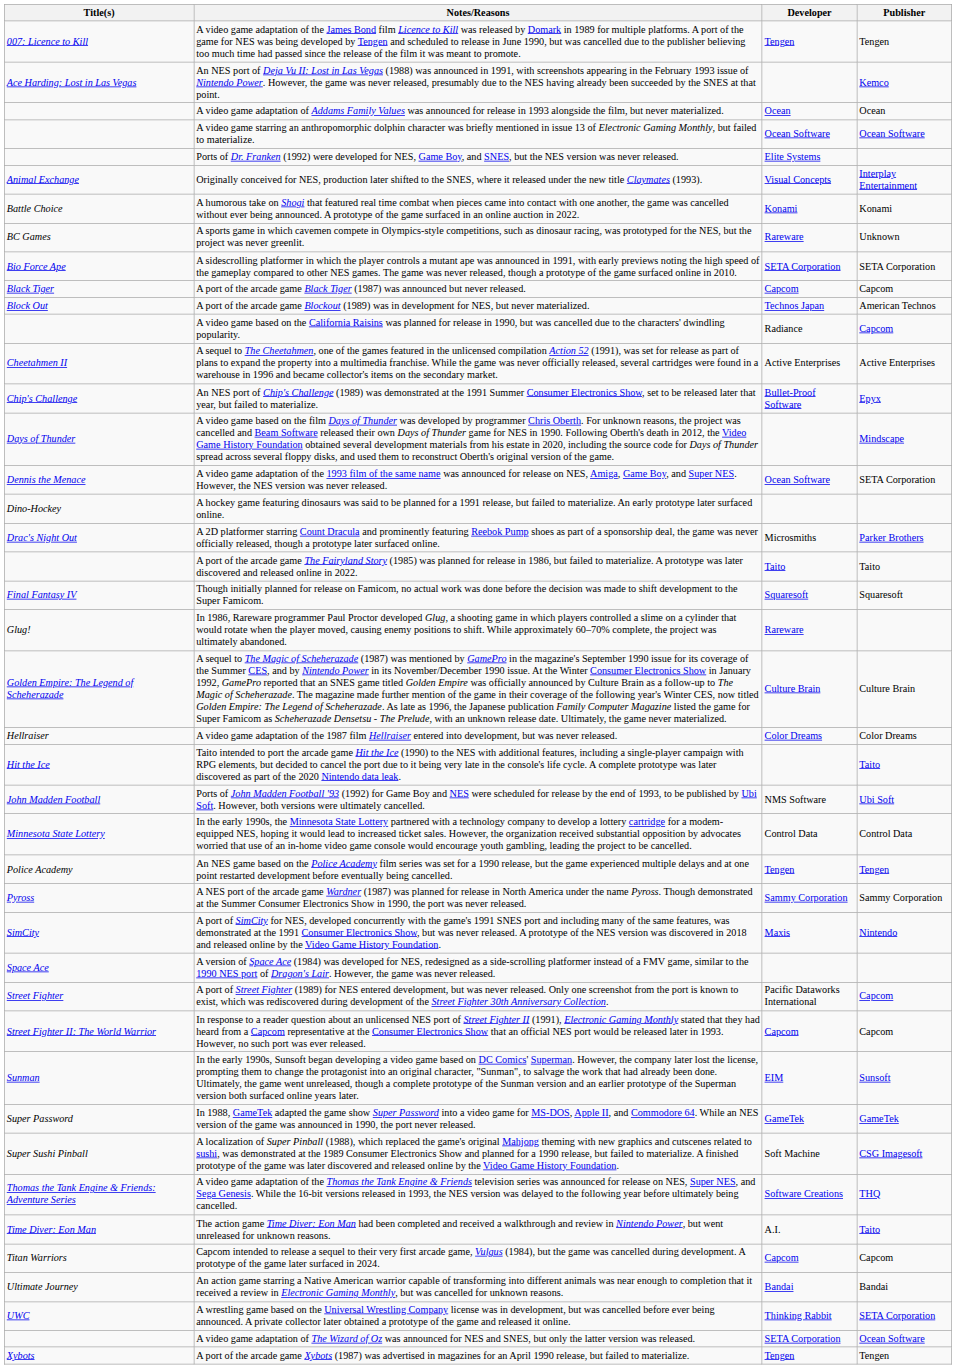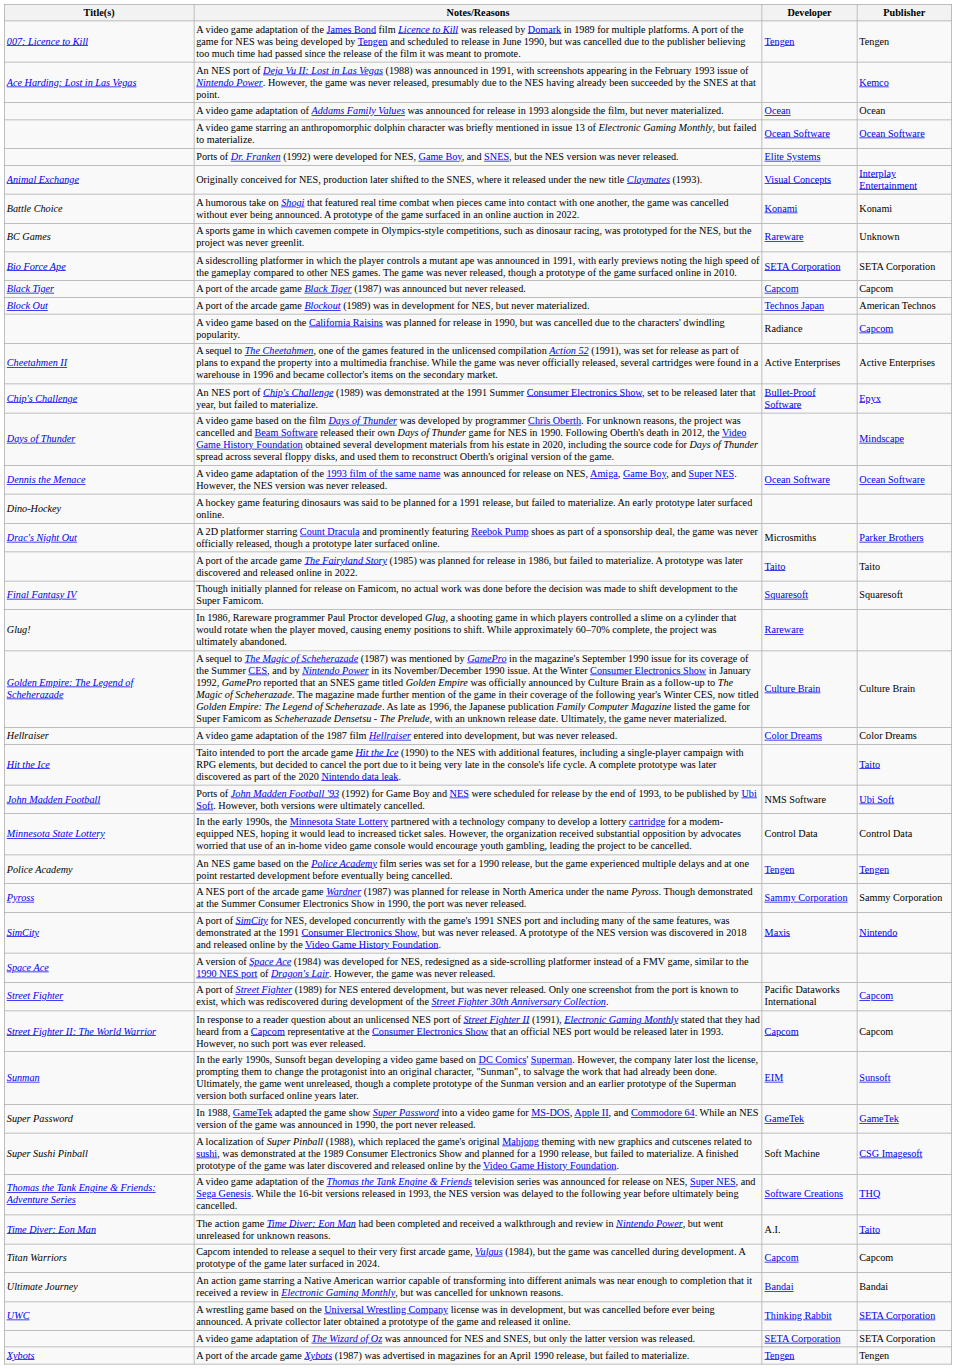(897, 479) SETA Corporation -> (892, 479) Ocean Software
(892, 1338) Ocean Software -> (897, 1338) SETA Corporation
